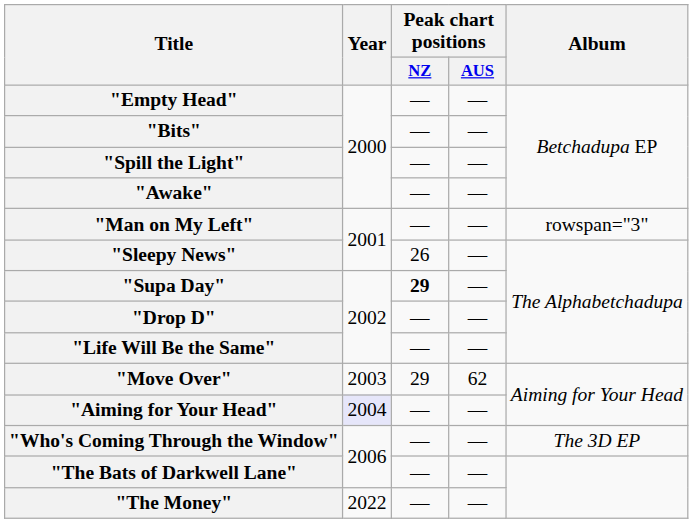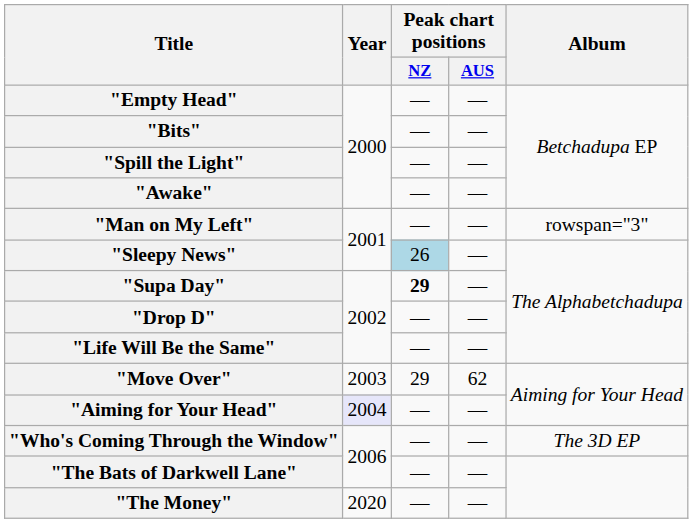(420, 255) no background -> (420, 255) lightblue background
(367, 502) 2022 -> (367, 502) 2020
